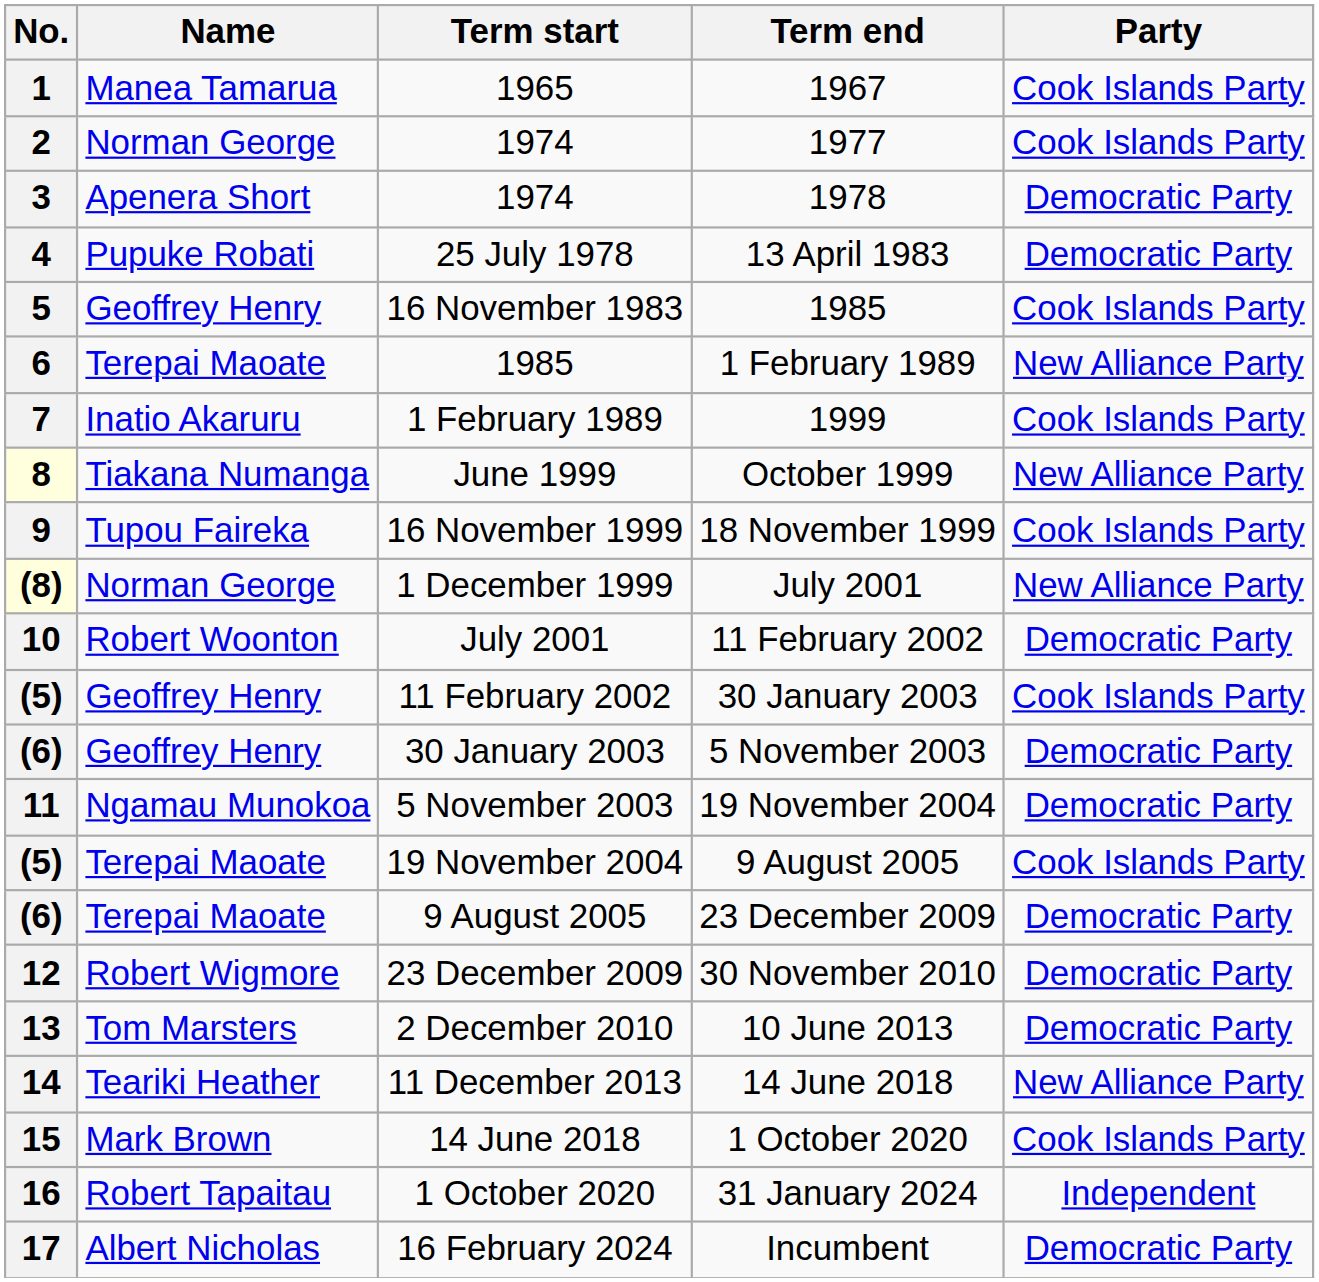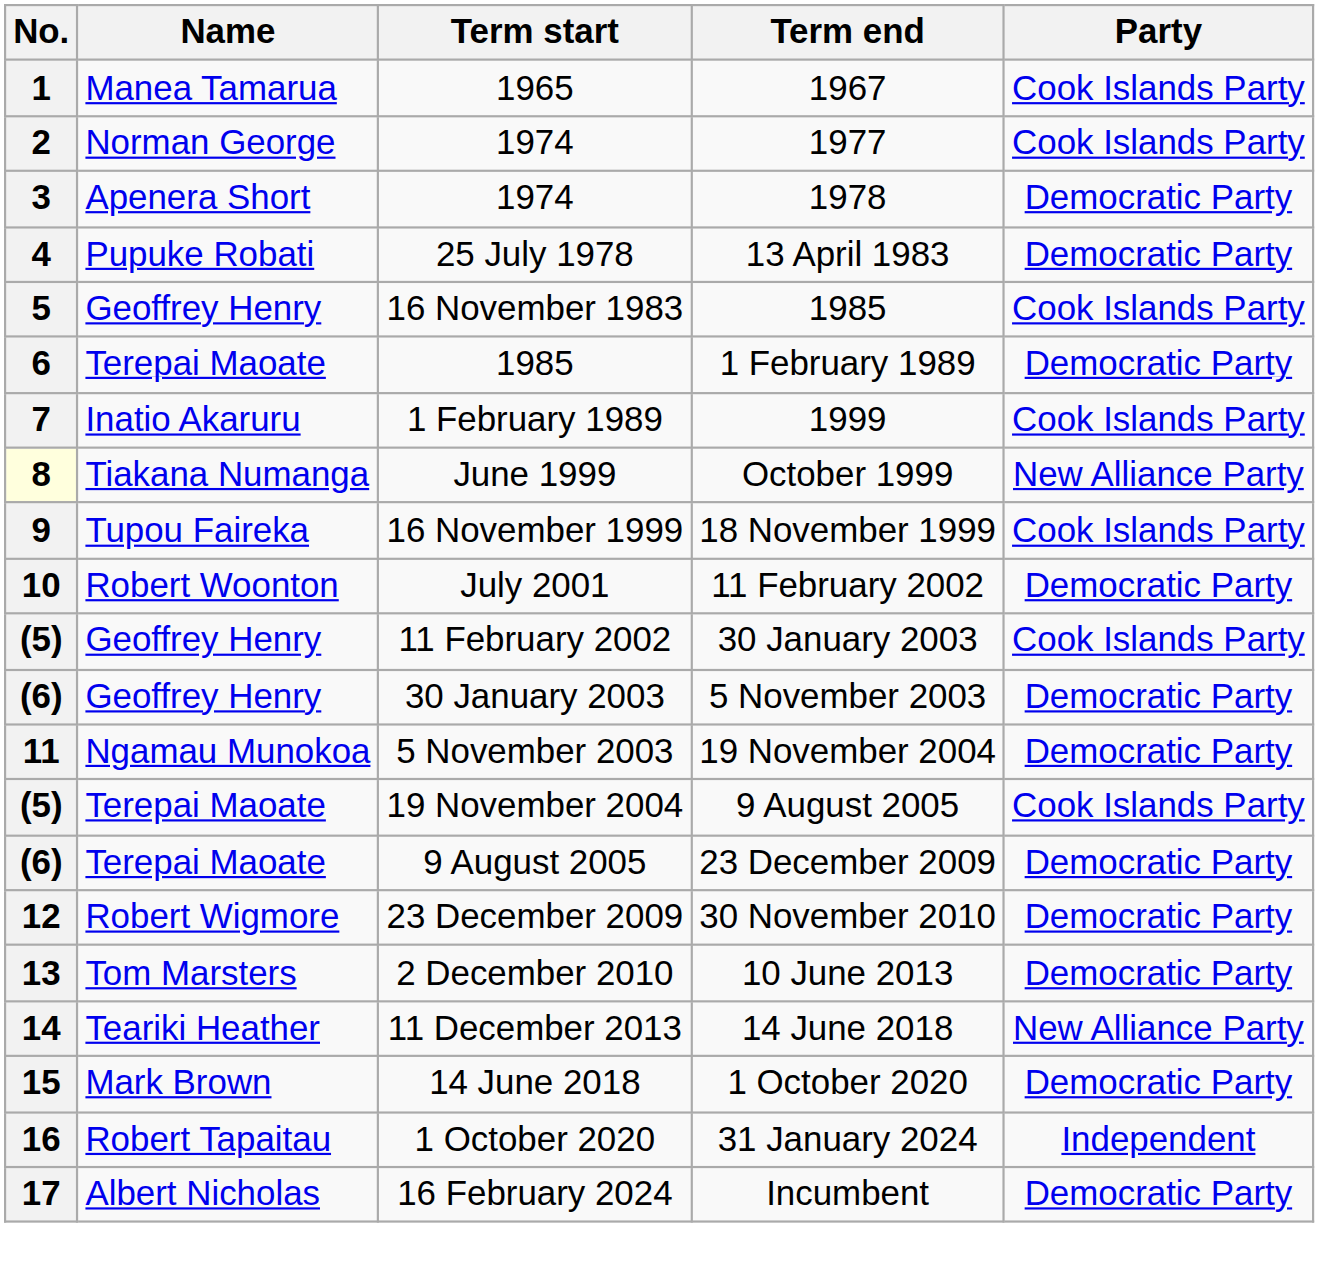(1158, 364) New Alliance Party -> (1158, 364) Democratic Party
- row: (41, 585)
(1158, 1138) Cook Islands Party -> (1158, 1083) Democratic Party
